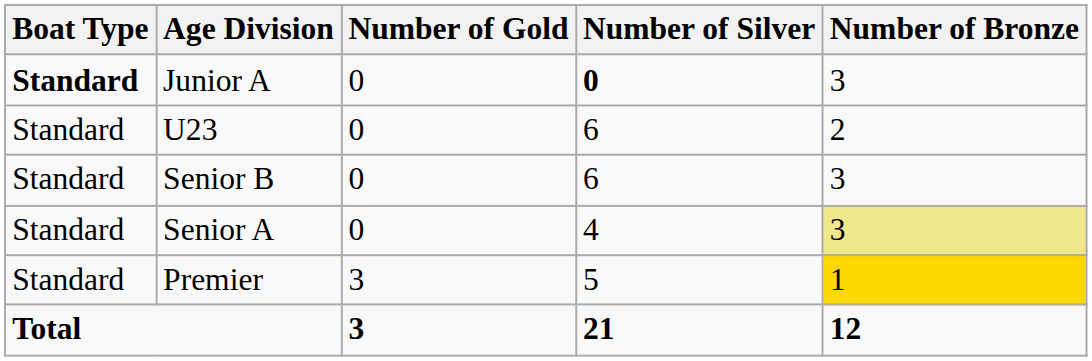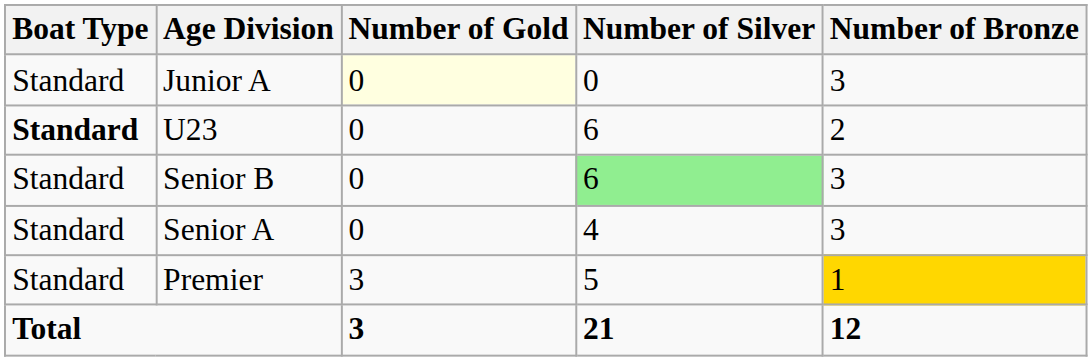(75, 79) bold -> (68, 79) normal
(356, 79) no background -> (356, 79) lightyellow background
(591, 79) bold -> (591, 79) normal
(68, 129) normal -> (75, 129) bold
(591, 179) no background -> (591, 179) lightgreen background
(838, 229) khaki background -> (838, 229) no background
